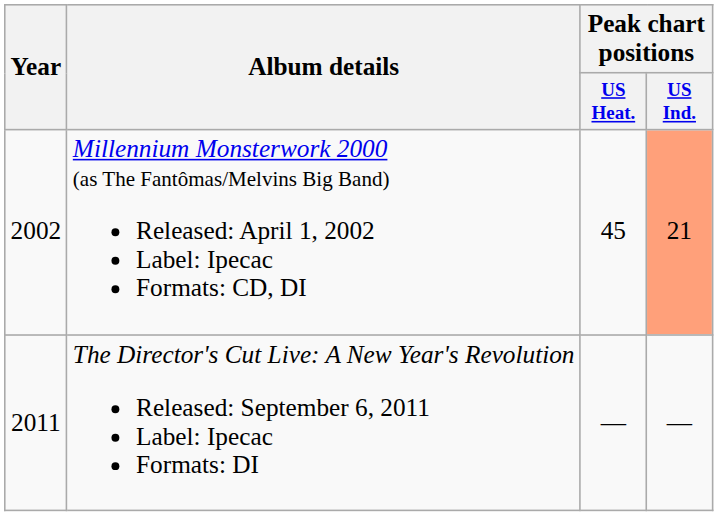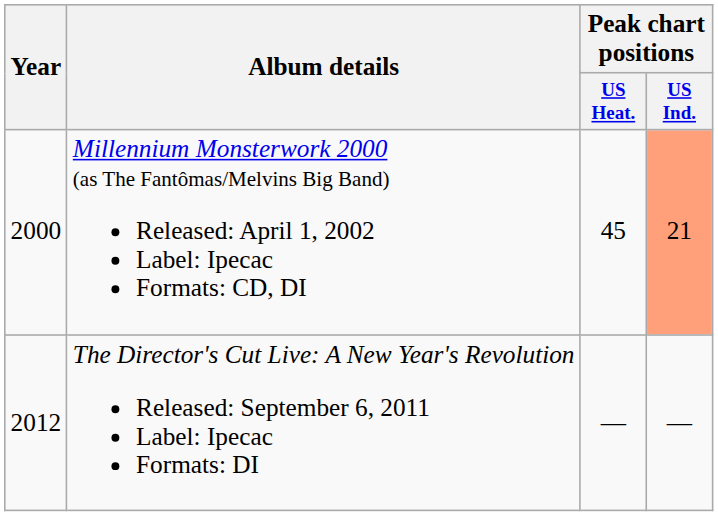(36, 231) 2002 -> (36, 231) 2000
(36, 421) 2011 -> (36, 421) 2012
